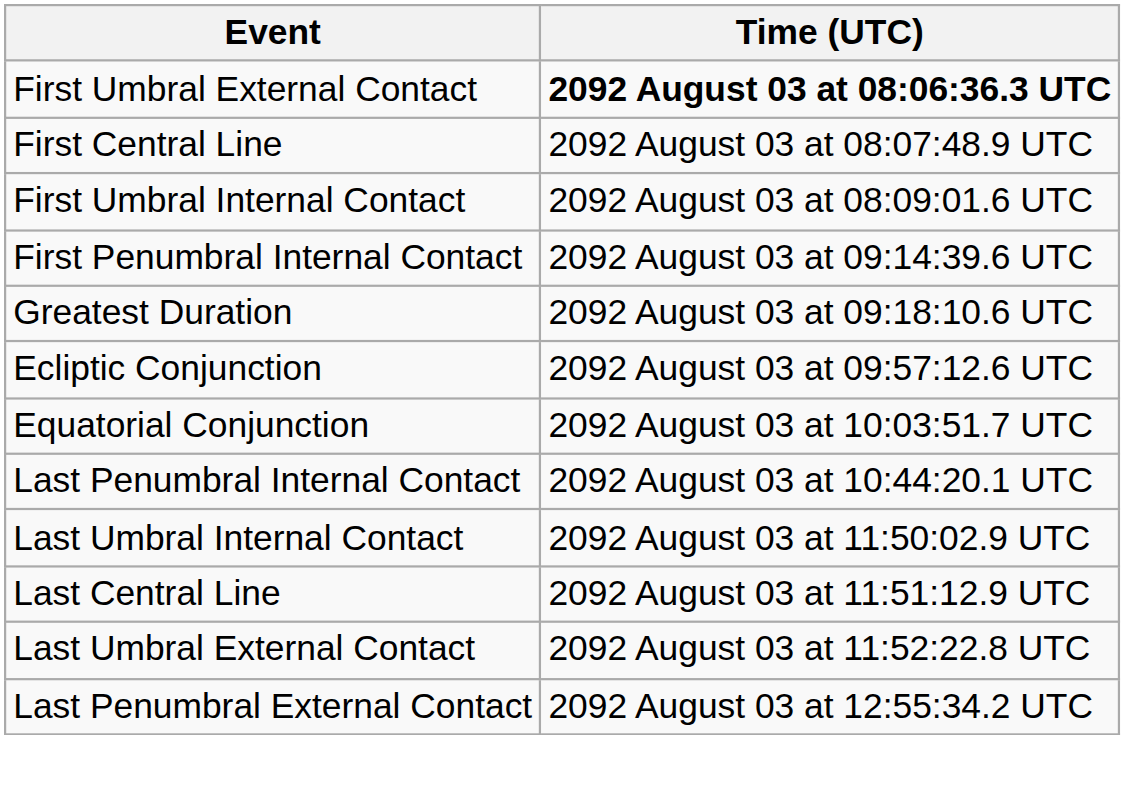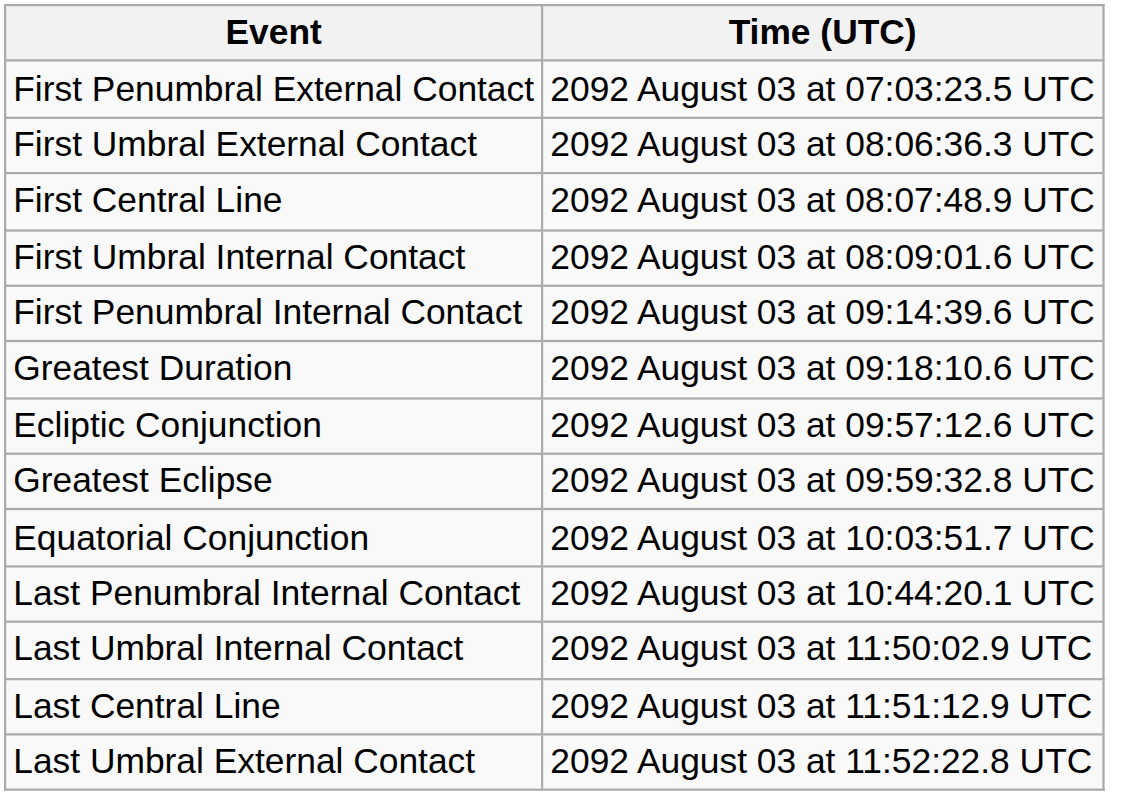+ row: (274, 88)
(830, 88) bold -> (823, 144) normal
+ row: (143, 481)
- row: (273, 705)
